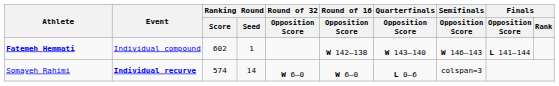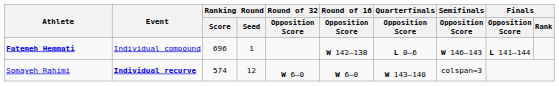(220, 48) 602 -> (220, 48) 696
(405, 53) W 143–140 -> (405, 53) L 0–6
(251, 70) 14 -> (251, 70) 12
(405, 75) L 0–6 -> (405, 75) W 143–140
